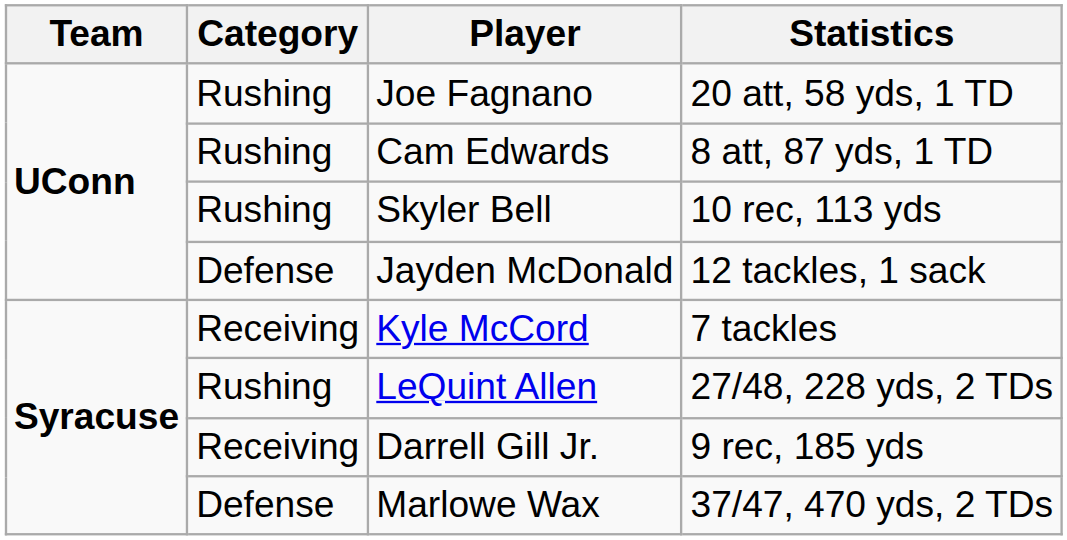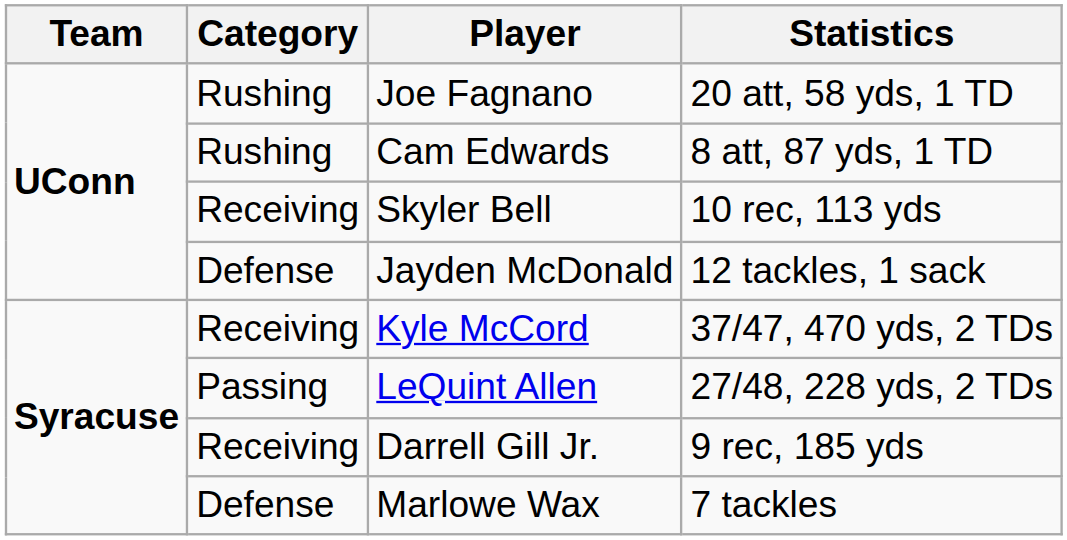(264, 210) Rushing -> (278, 210) Receiving
(764, 328) 7 tackles -> (872, 328) 37/47, 470 yds, 2 TDs
(264, 387) Rushing -> (262, 387) Passing
(872, 505) 37/47, 470 yds, 2 TDs -> (764, 505) 7 tackles
